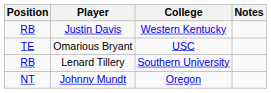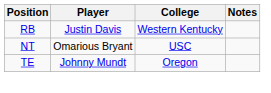(28, 46) TE -> (28, 46) NT
- row: (93, 63)
(28, 79) NT -> (28, 63) TE
